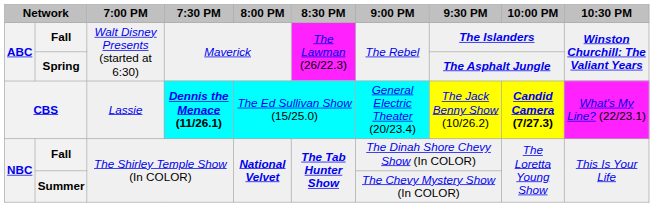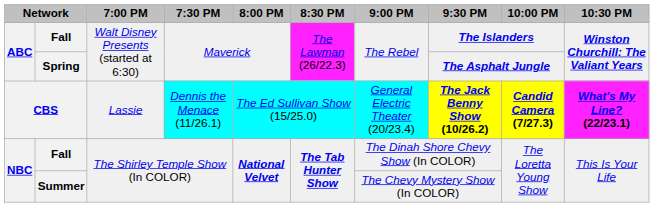(199, 109) bold -> (198, 109) normal
(465, 109) normal -> (465, 109) bold
(607, 109) normal -> (607, 109) bold
